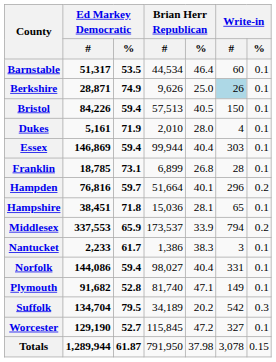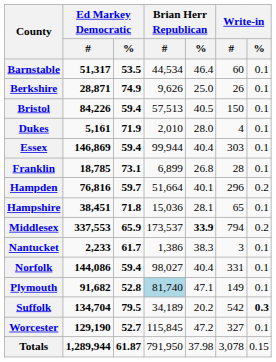(238, 89) lightblue background -> (238, 89) no background
(204, 228) normal -> (204, 228) bold
(167, 287) no background -> (167, 287) lightblue background
(262, 307) normal -> (262, 307) bold
